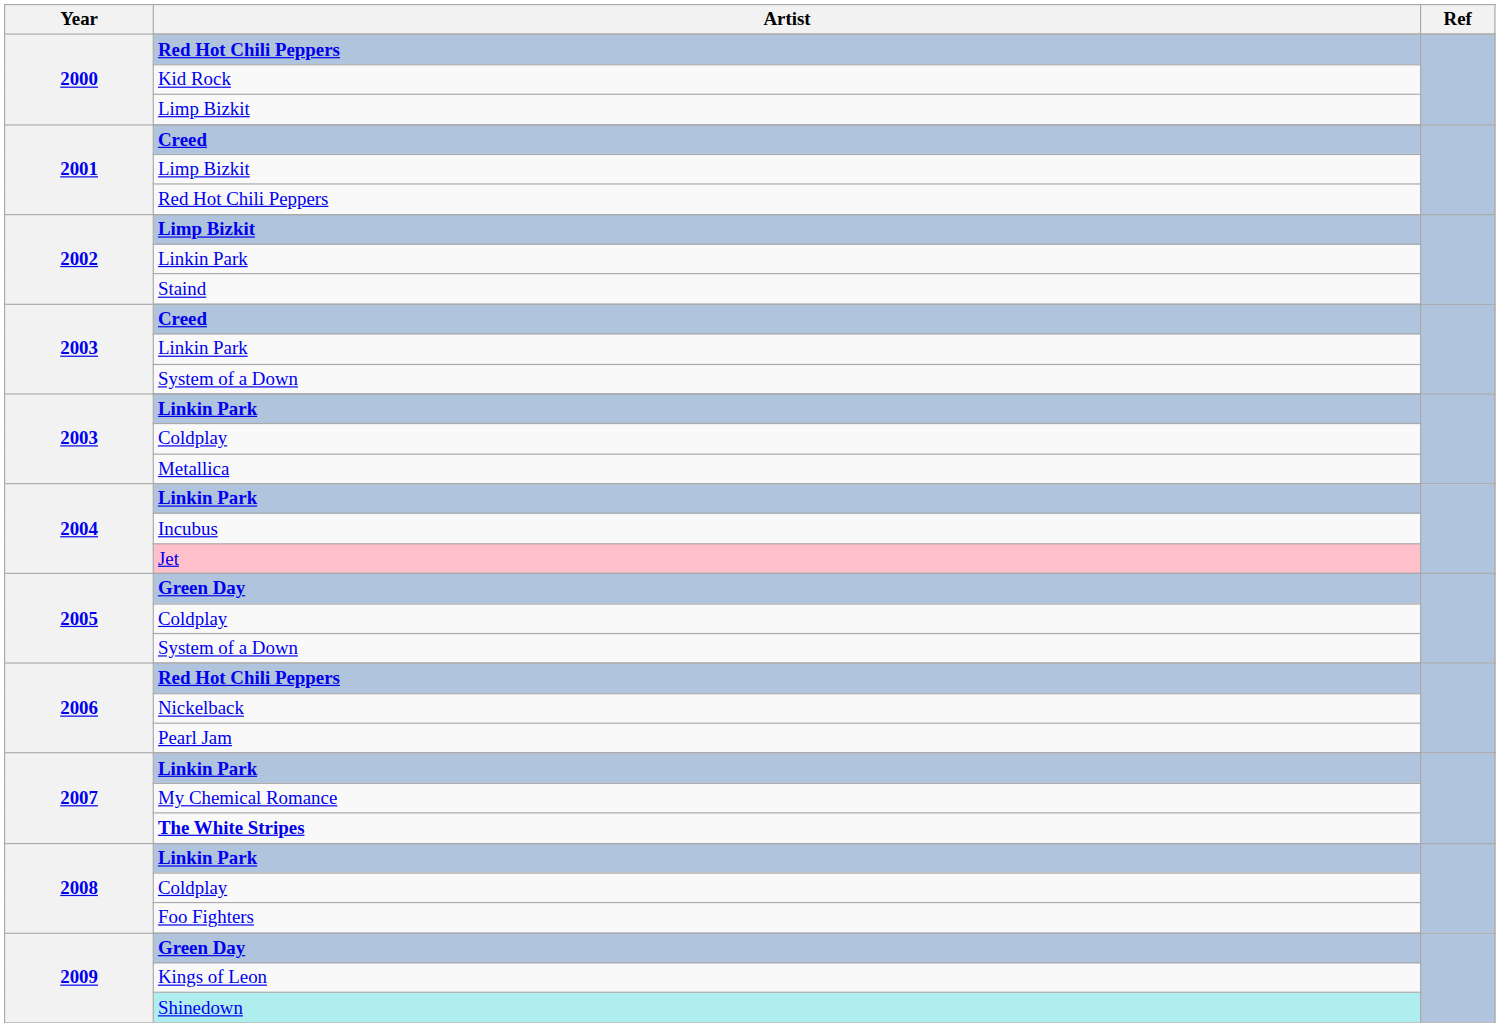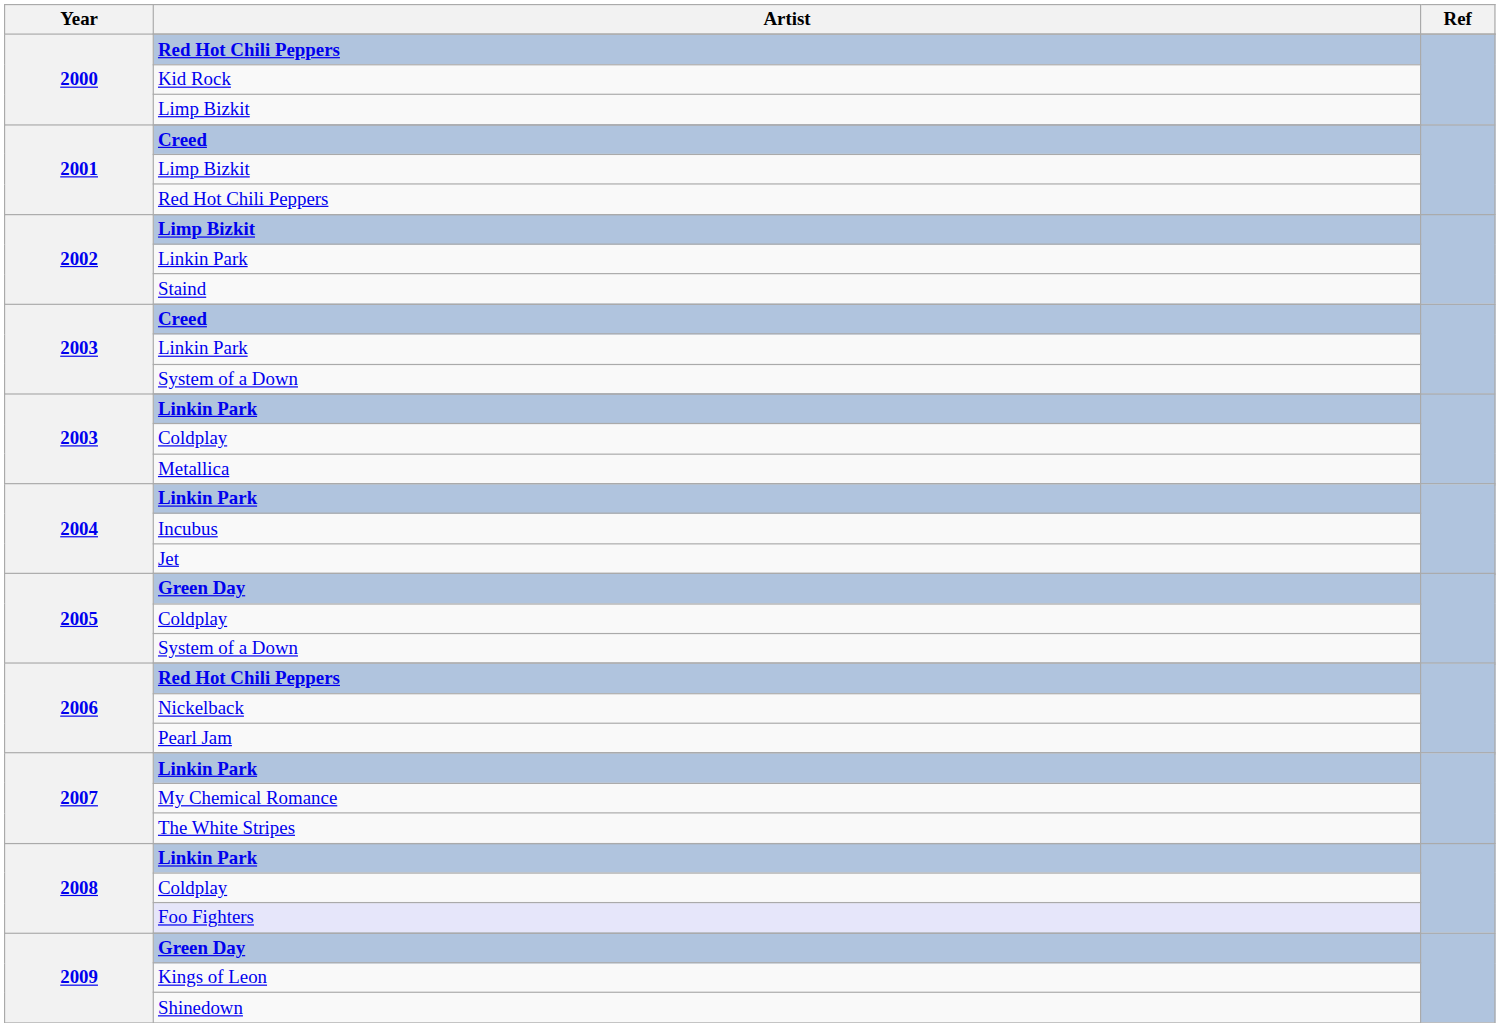(168, 558) pink background -> (168, 558) no background
(231, 827) bold -> (226, 827) normal
(206, 917) no background -> (206, 917) lavender background
(200, 1007) paleturquoise background -> (200, 1007) no background
